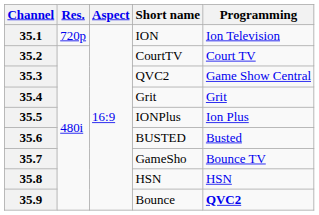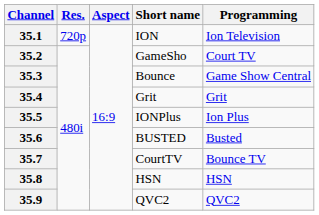(159, 55) CourtTV -> (161, 55) GameSho
(152, 76) QVC2 -> (155, 76) Bounce
(161, 158) GameSho -> (159, 158) CourtTV
(155, 199) Bounce -> (152, 199) QVC2
(224, 199) bold -> (223, 199) normal
